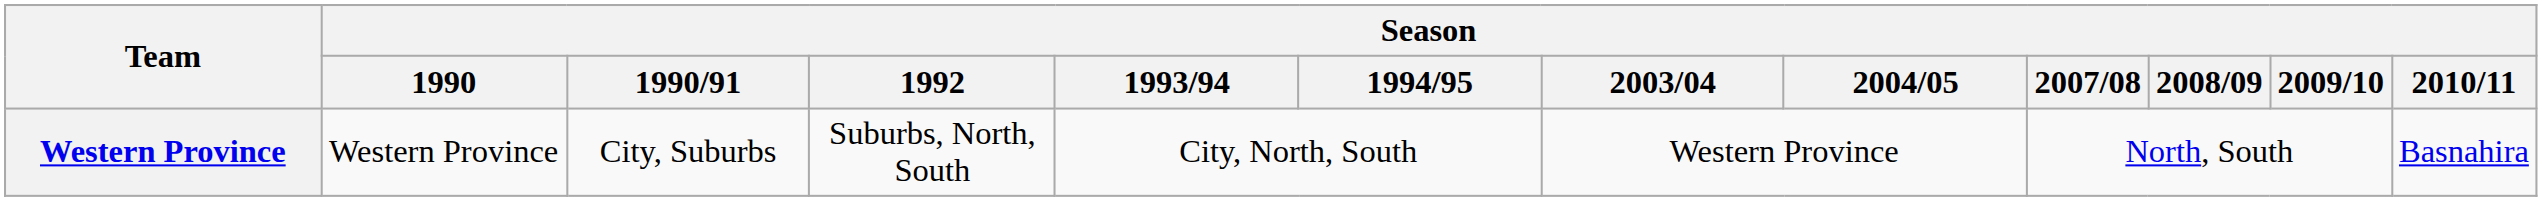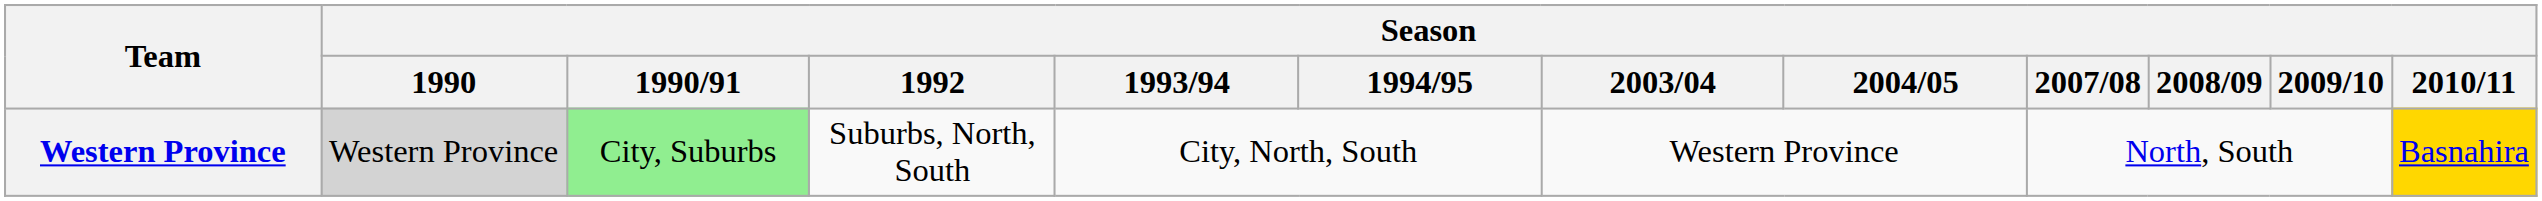(444, 151) no background -> (444, 151) lightgrey background
(688, 151) no background -> (688, 151) lightgreen background
(2464, 151) no background -> (2464, 151) gold background
